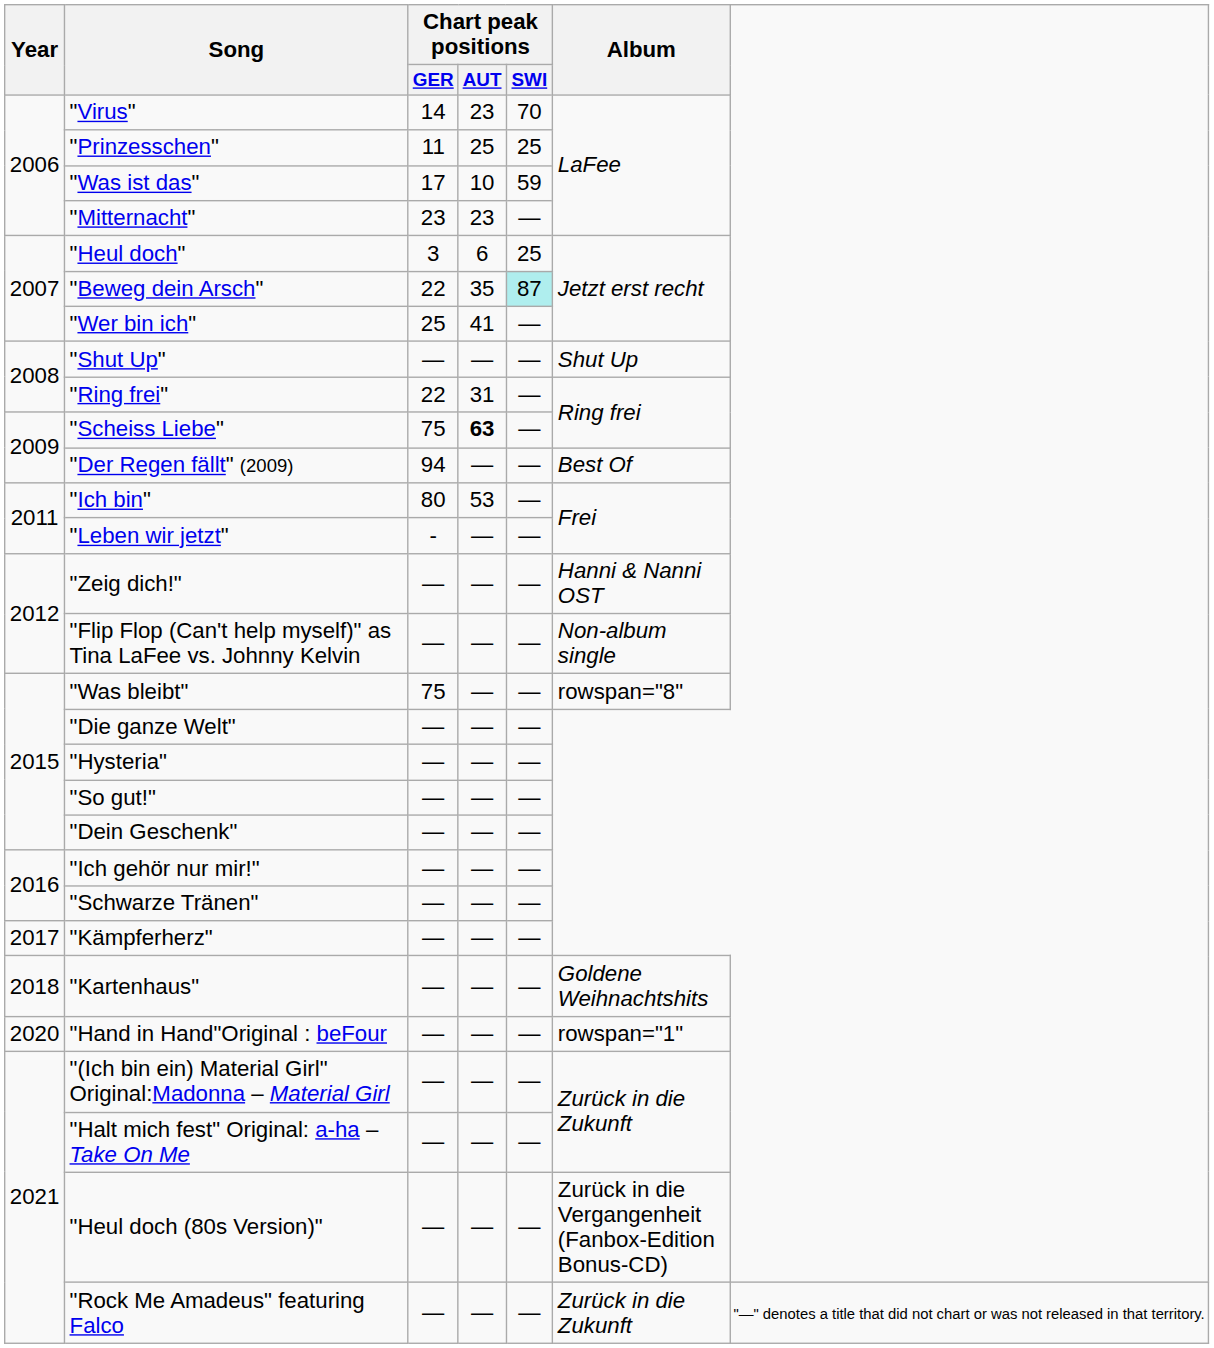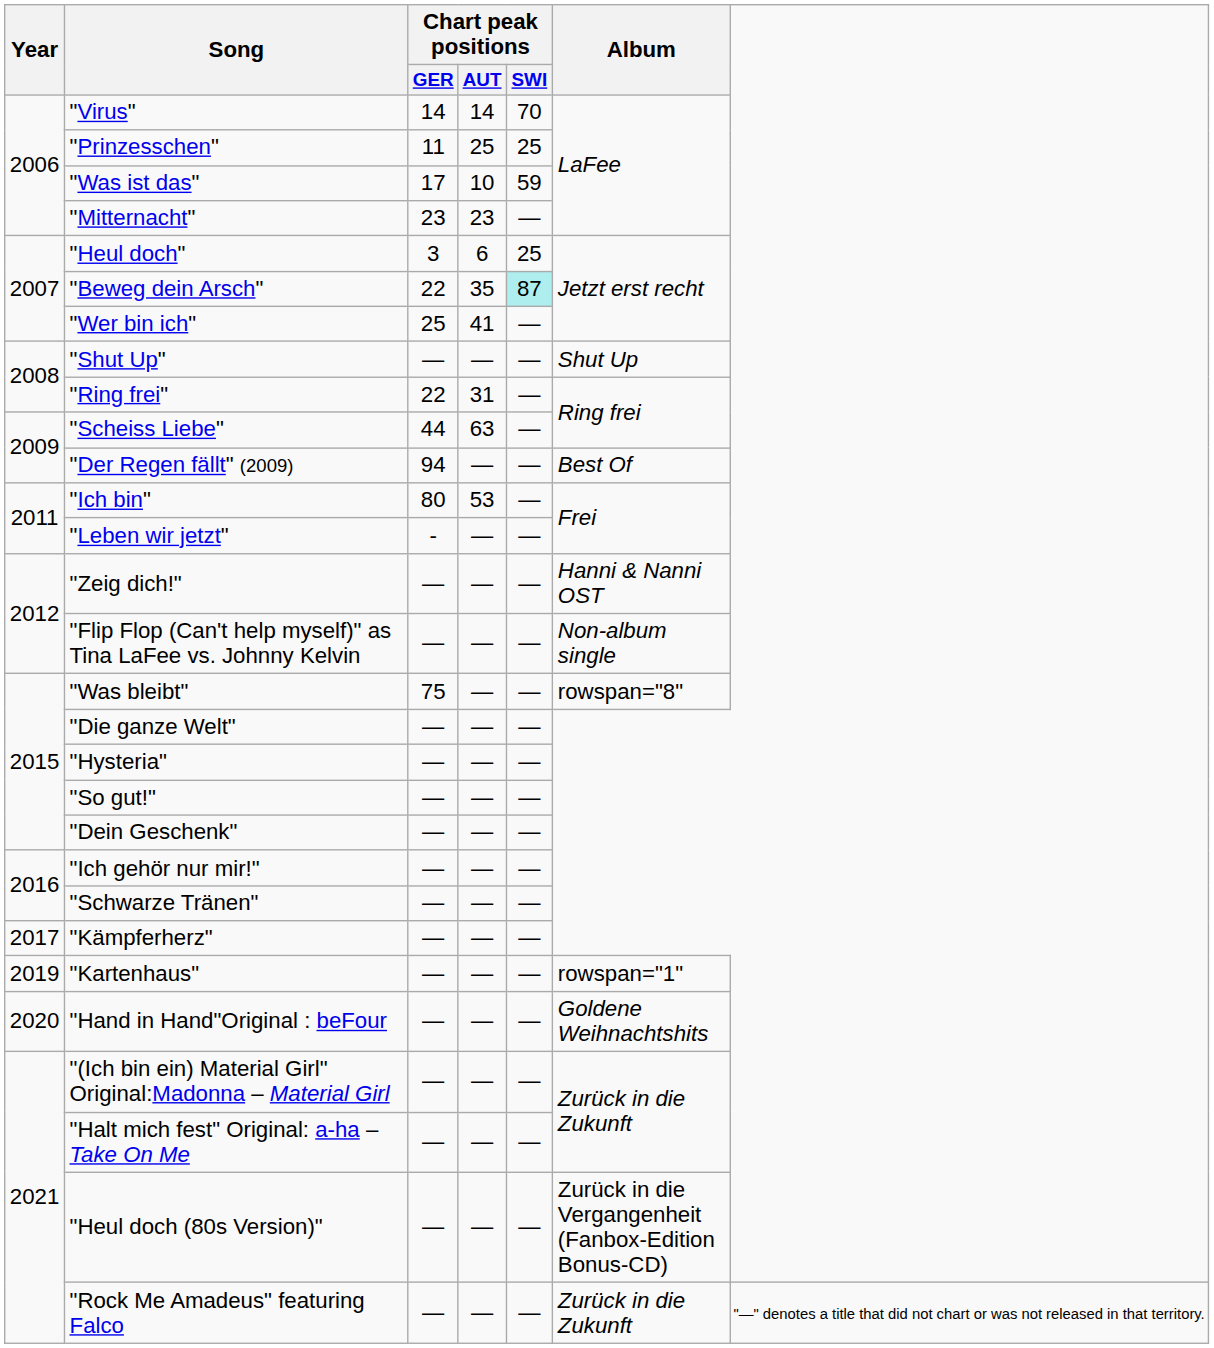(482, 112) 23 -> (482, 112) 14
(433, 429) 75 -> (433, 429) 44
(482, 429) bold -> (482, 429) normal
(35, 986) 2018 -> (35, 973) 2019
(633, 986) Goldene Weihnachtshits -> (620, 973) rowspan="1"
(620, 1033) rowspan="1" -> (633, 1021) Goldene Weihnachtshits
